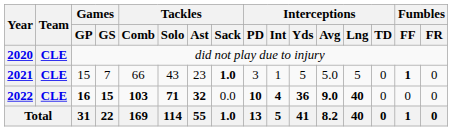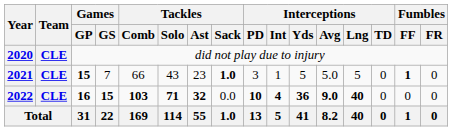(84, 75) normal -> (84, 75) bold
